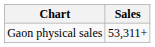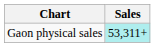(128, 33) no background -> (128, 33) paleturquoise background
